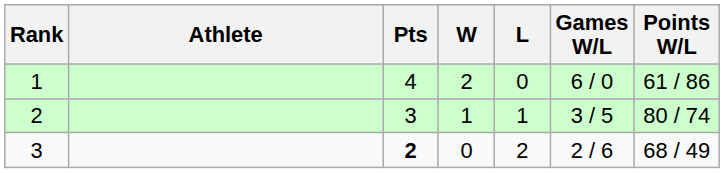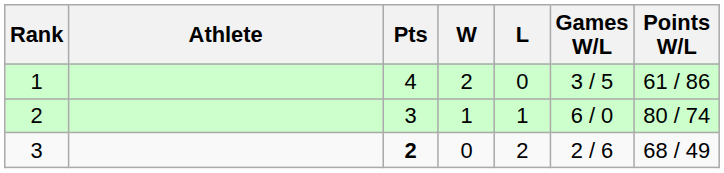(592, 81) 6 / 0 -> (592, 81) 3 / 5
(592, 116) 3 / 5 -> (592, 116) 6 / 0
